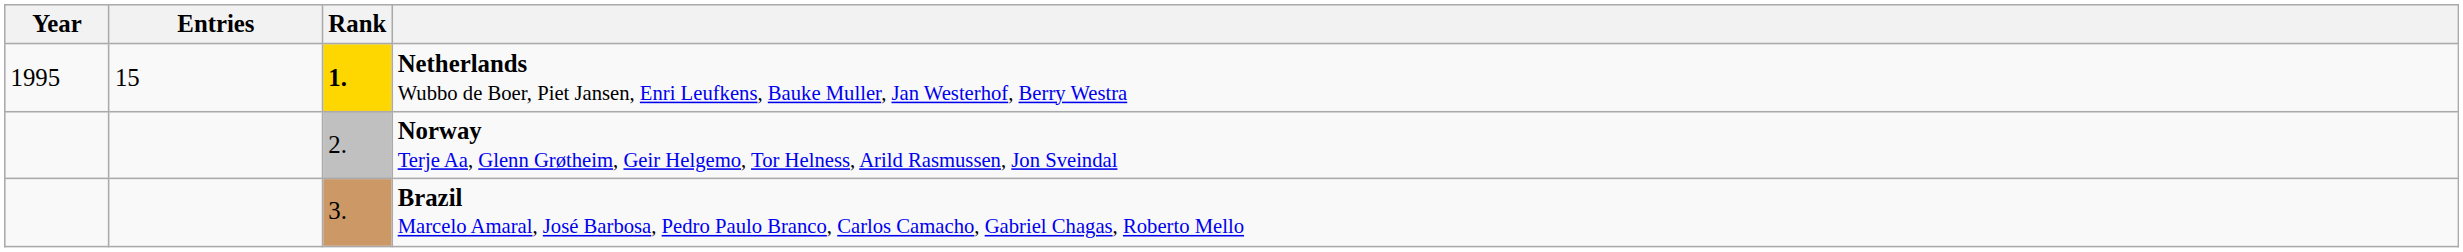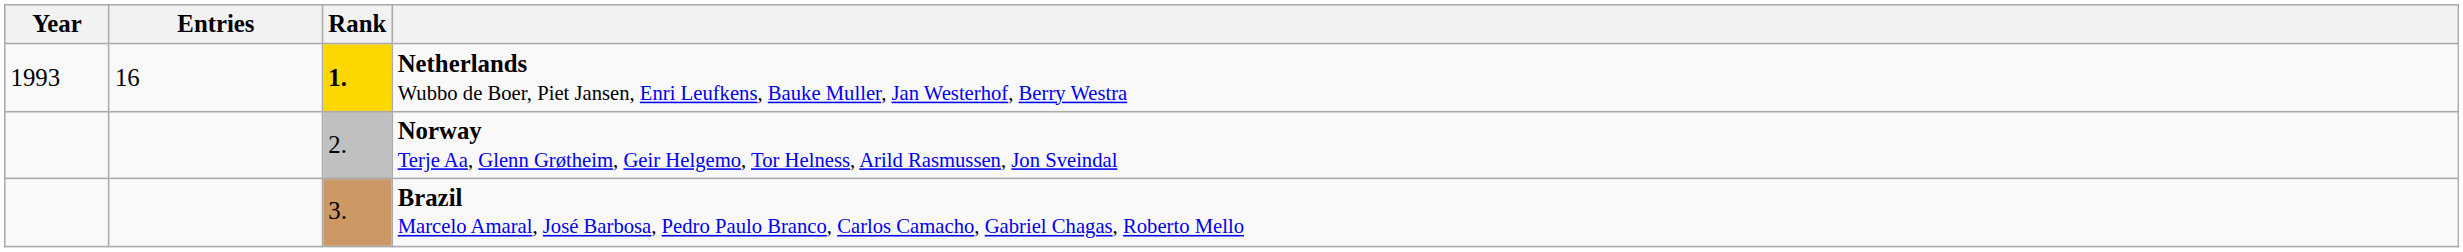(35, 77) 1995 -> (35, 77) 1993
(127, 77) 15 -> (127, 77) 16
